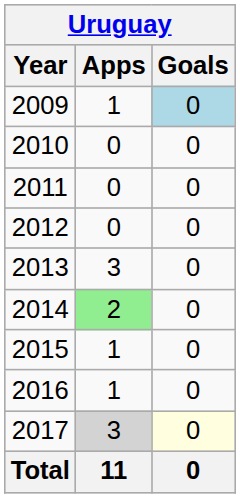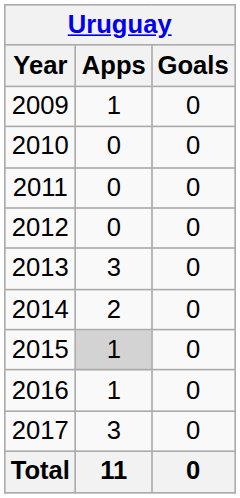(193, 106) lightblue background -> (193, 106) no background
(114, 308) lightgreen background -> (114, 308) no background
(114, 349) no background -> (114, 349) lightgrey background
(114, 430) lightgrey background -> (114, 430) no background
(193, 430) lightyellow background -> (193, 430) no background
